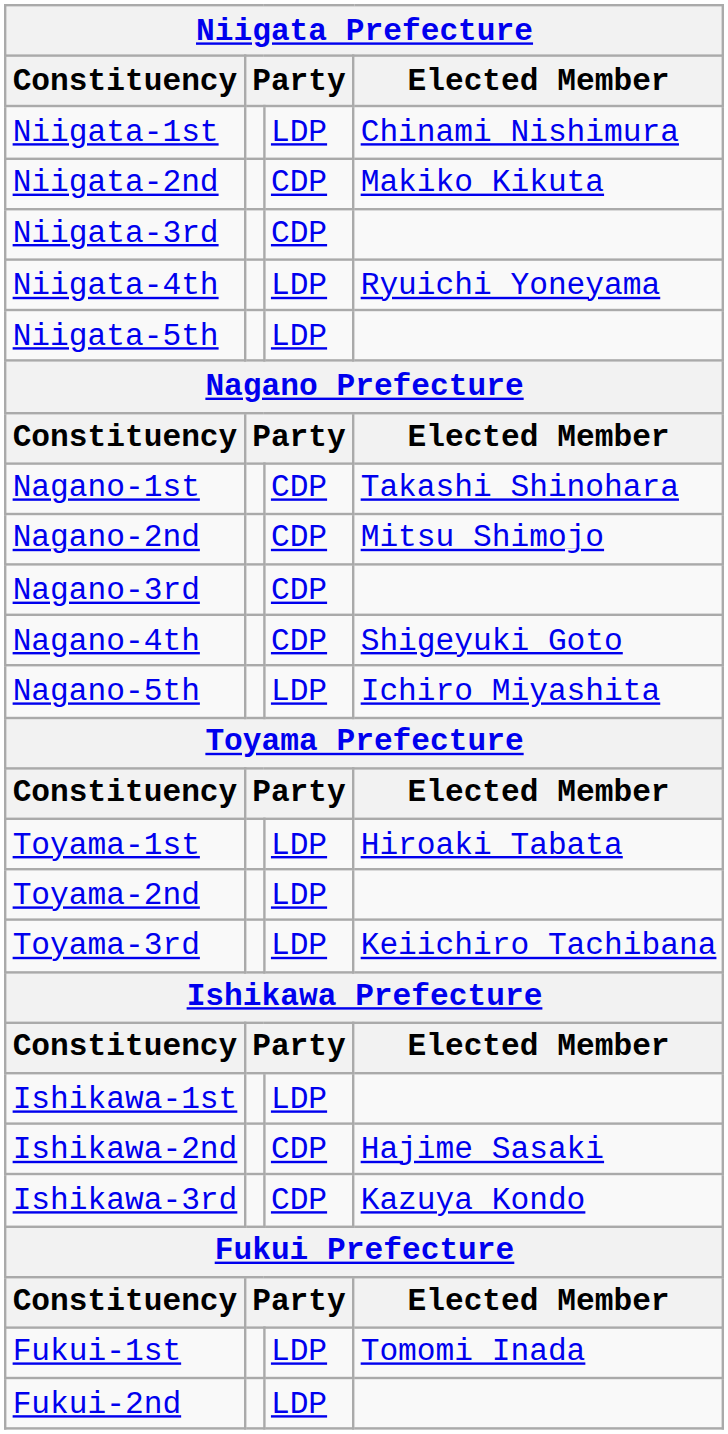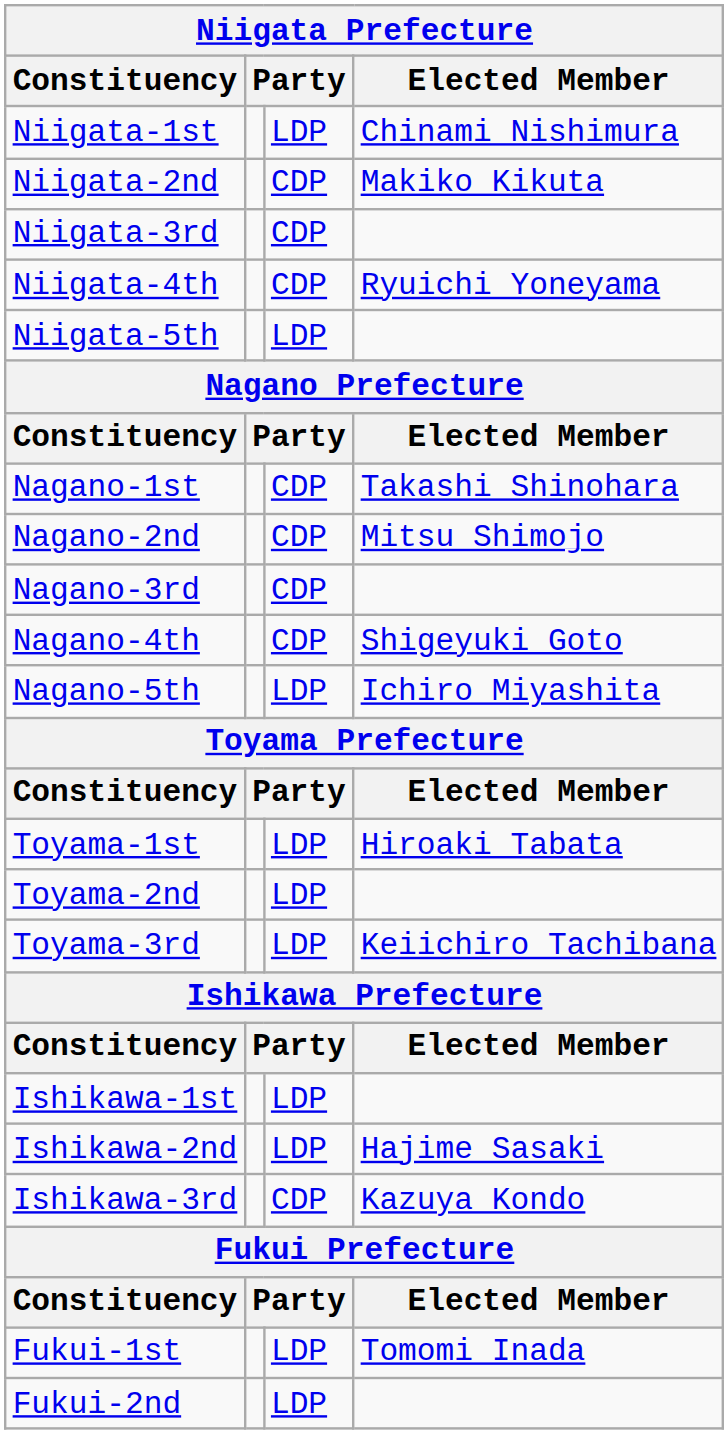(299, 285) LDP -> (299, 285) CDP
(299, 1149) CDP -> (299, 1149) LDP
